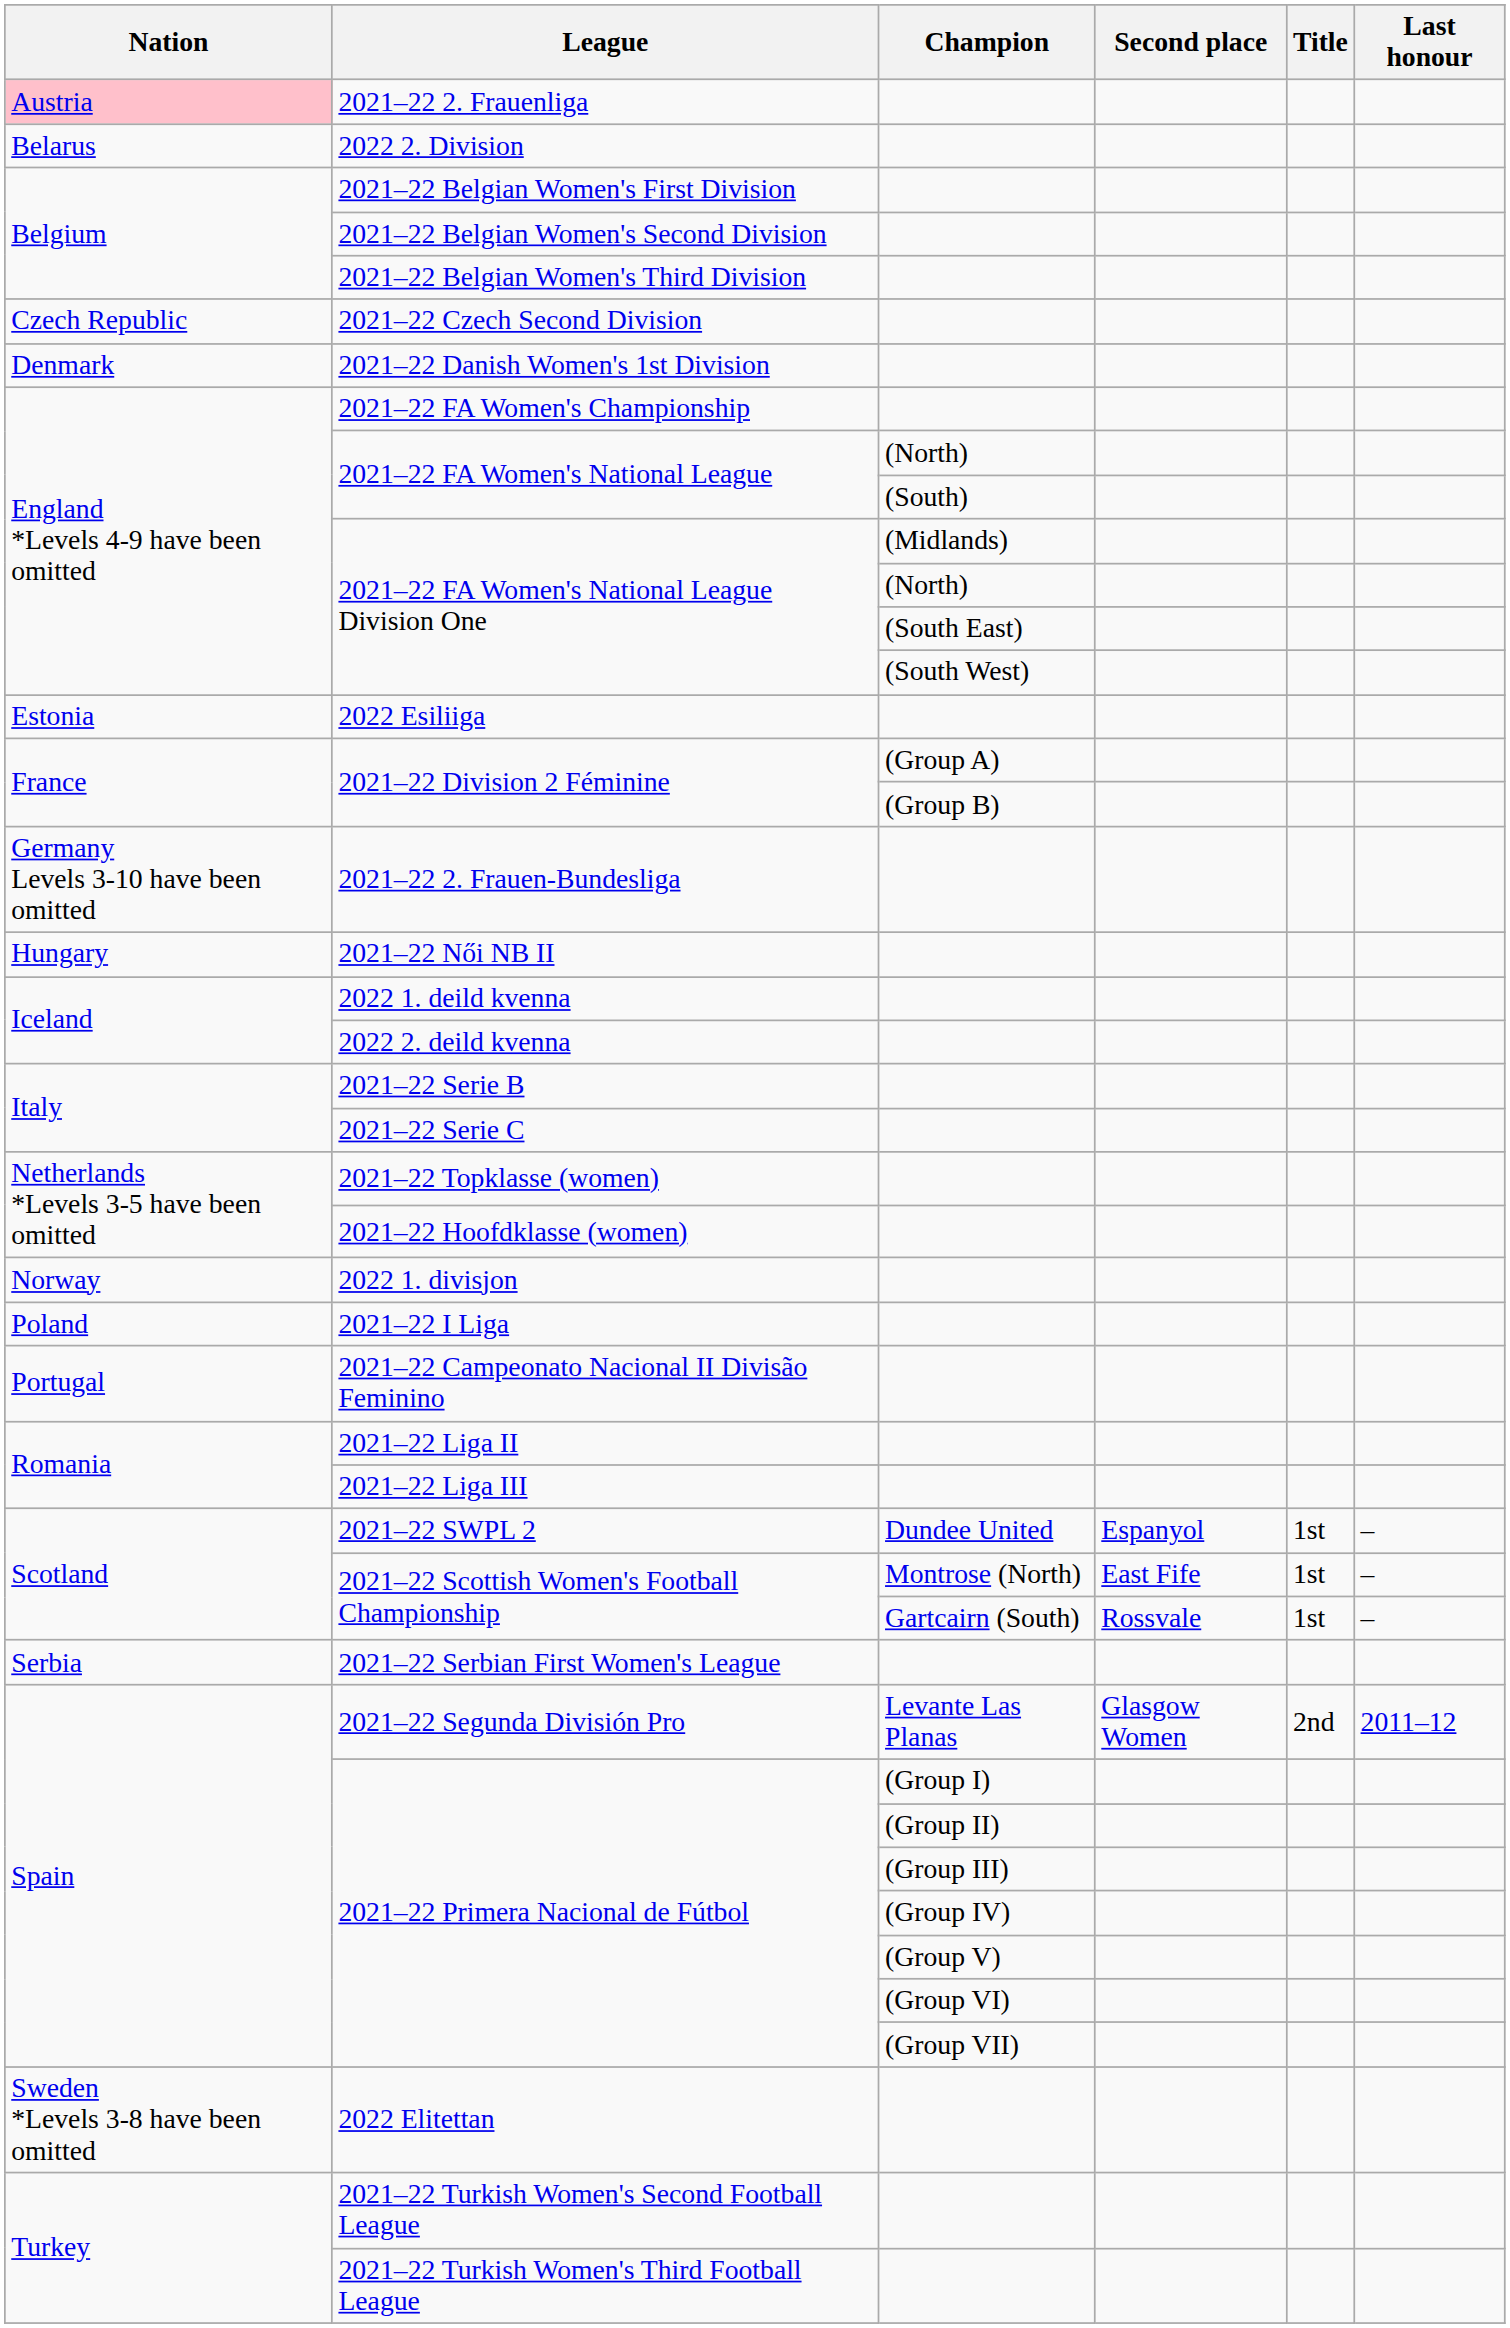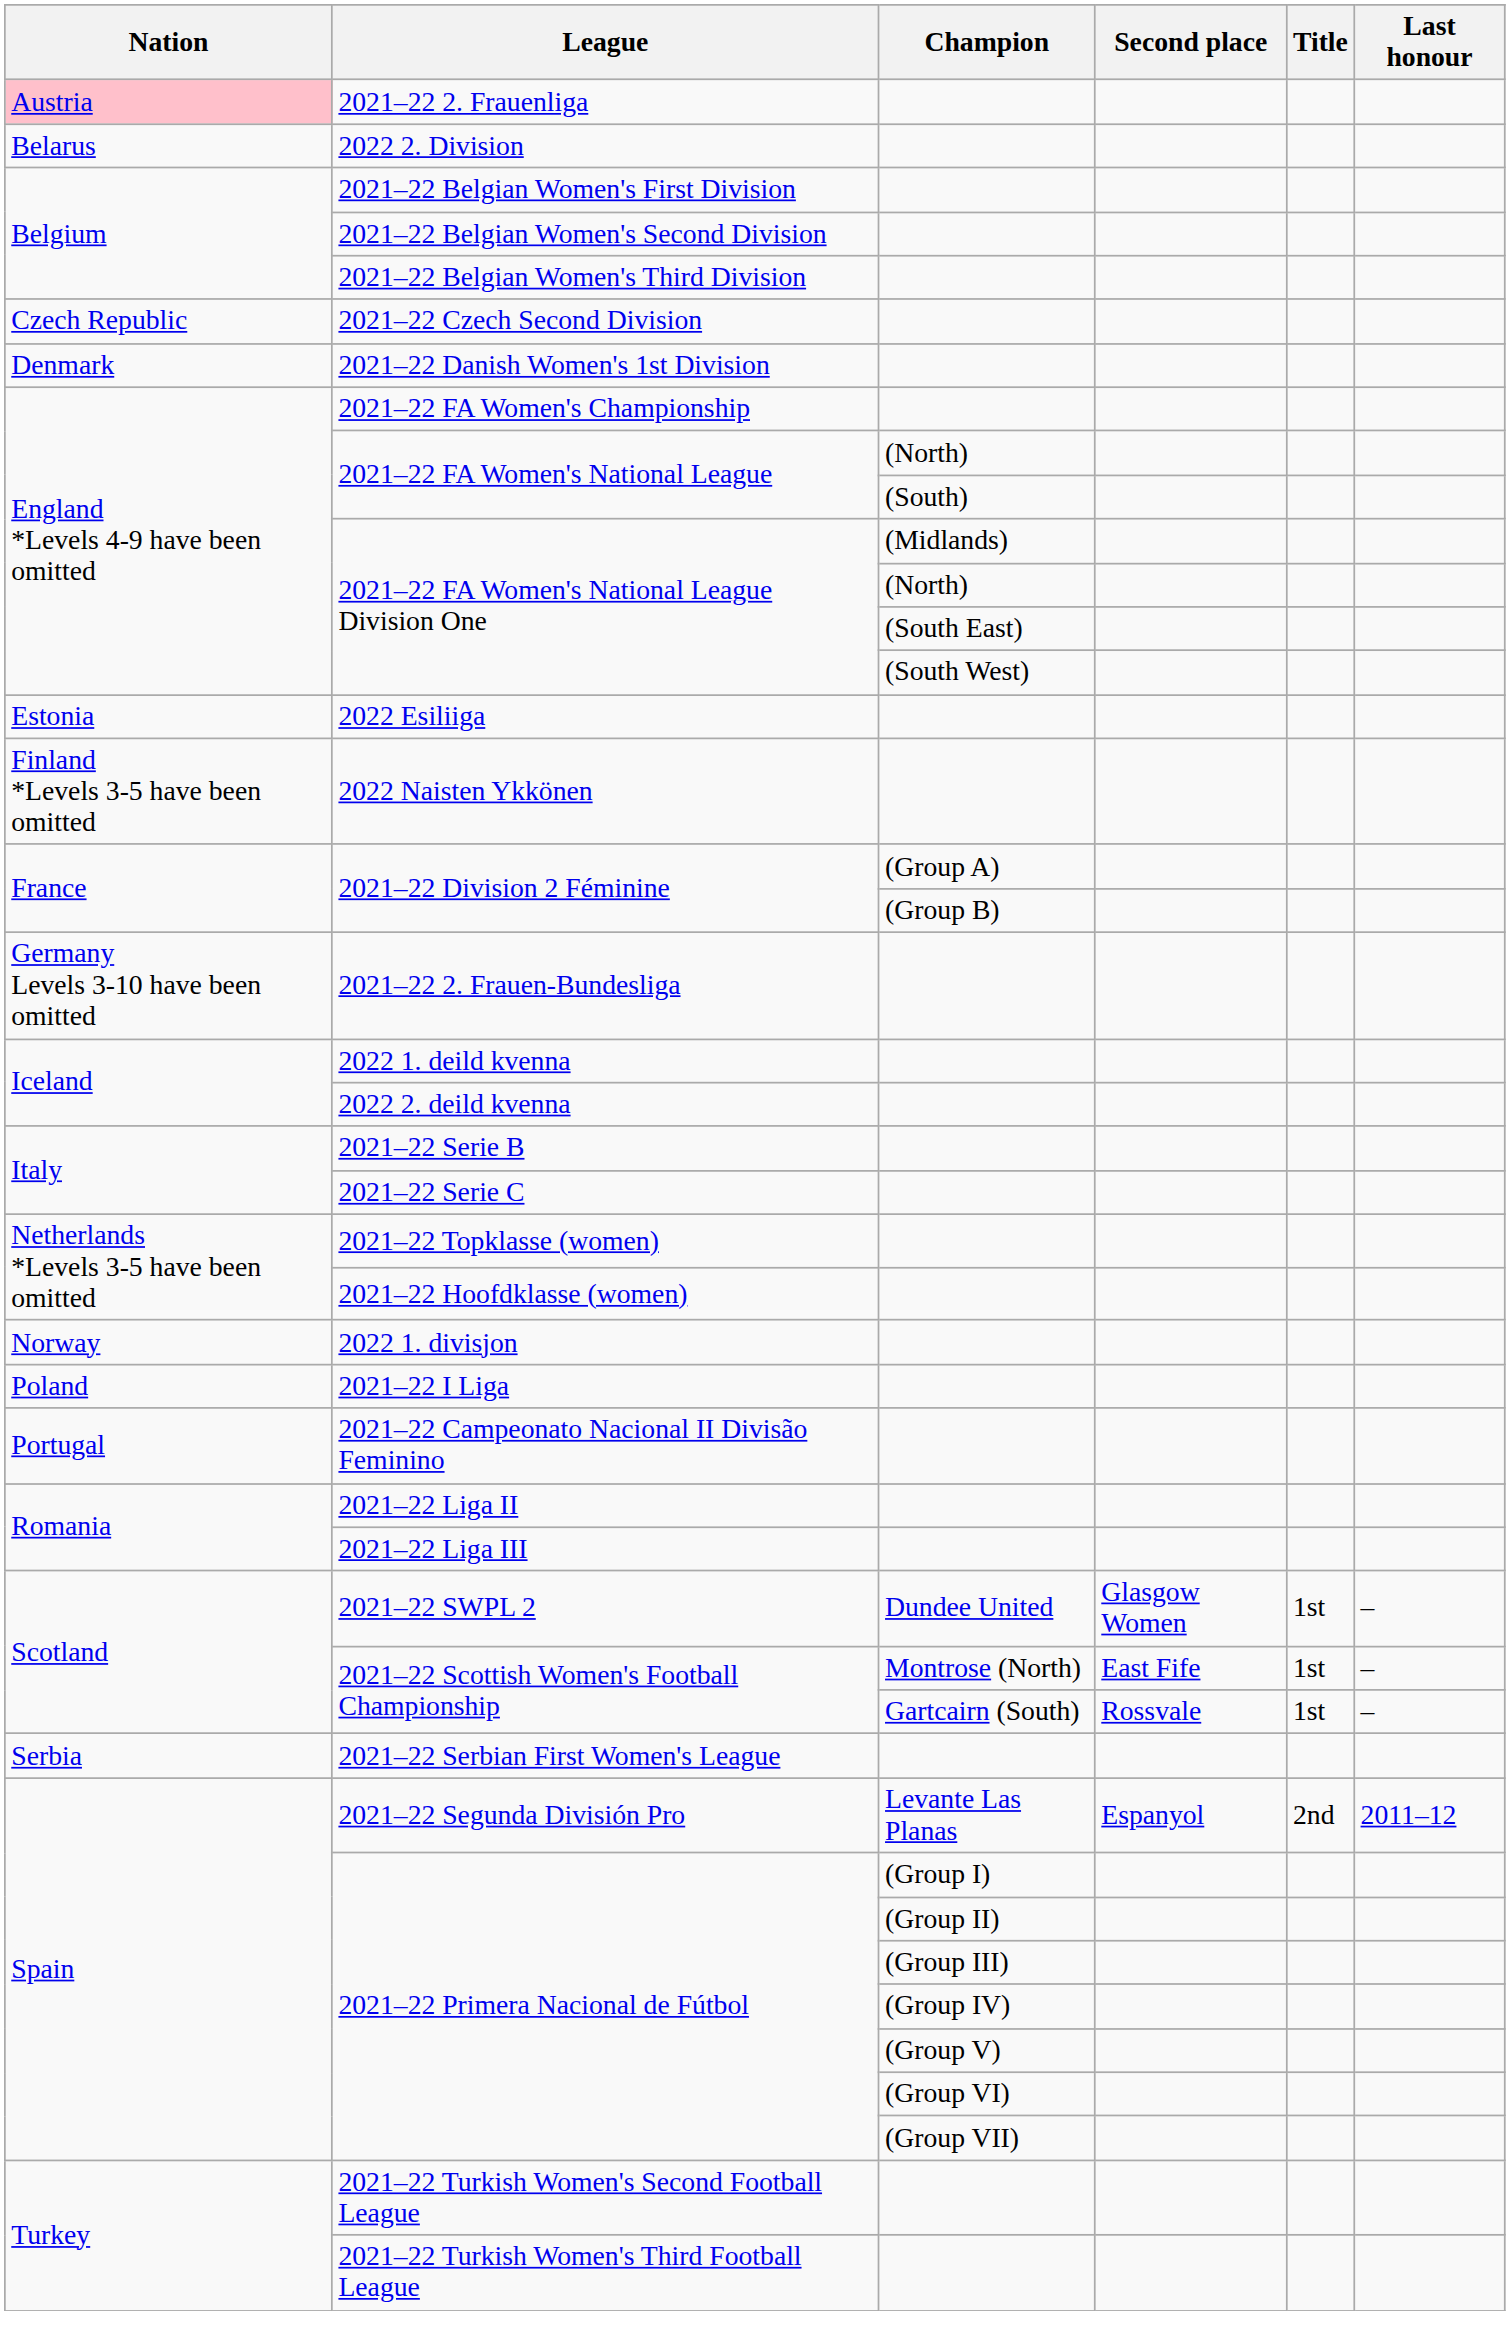+ row: (466, 791)
- row: (446, 953)
(1153, 1530) Espanyol -> (1150, 1608) Glasgow Women
(1150, 1721) Glasgow Women -> (1153, 1814) Espanyol
- row: (416, 2119)
